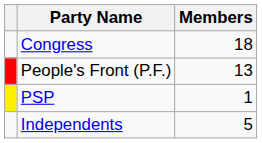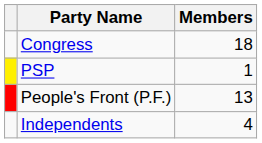rows swapped: (96, 71) <-> (38, 97)
(248, 124) 5 -> (248, 124) 4
